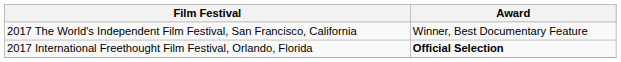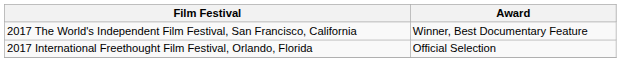(458, 48) bold -> (454, 48) normal
